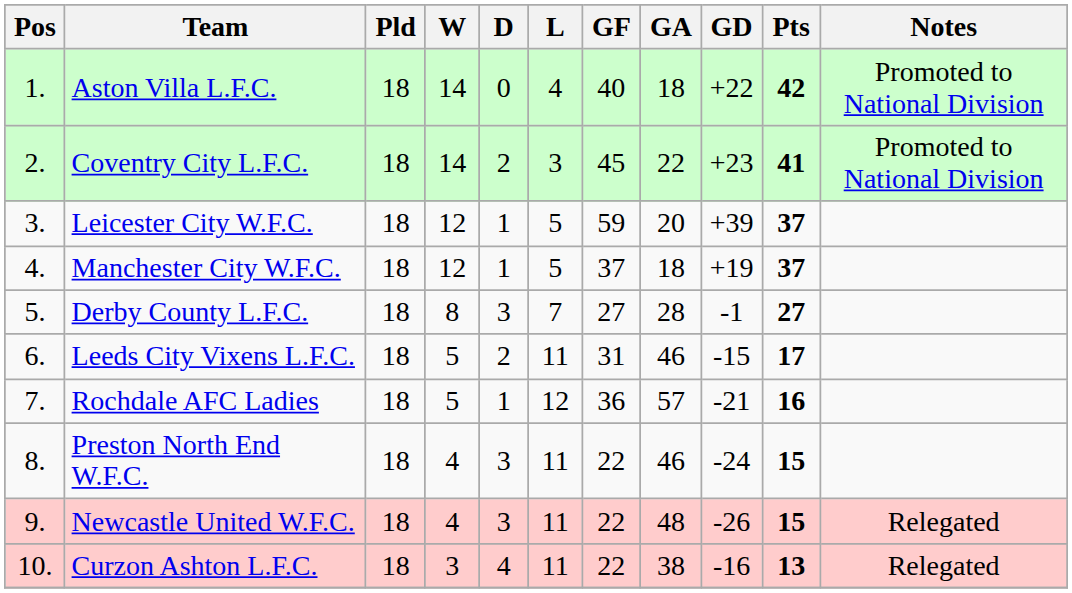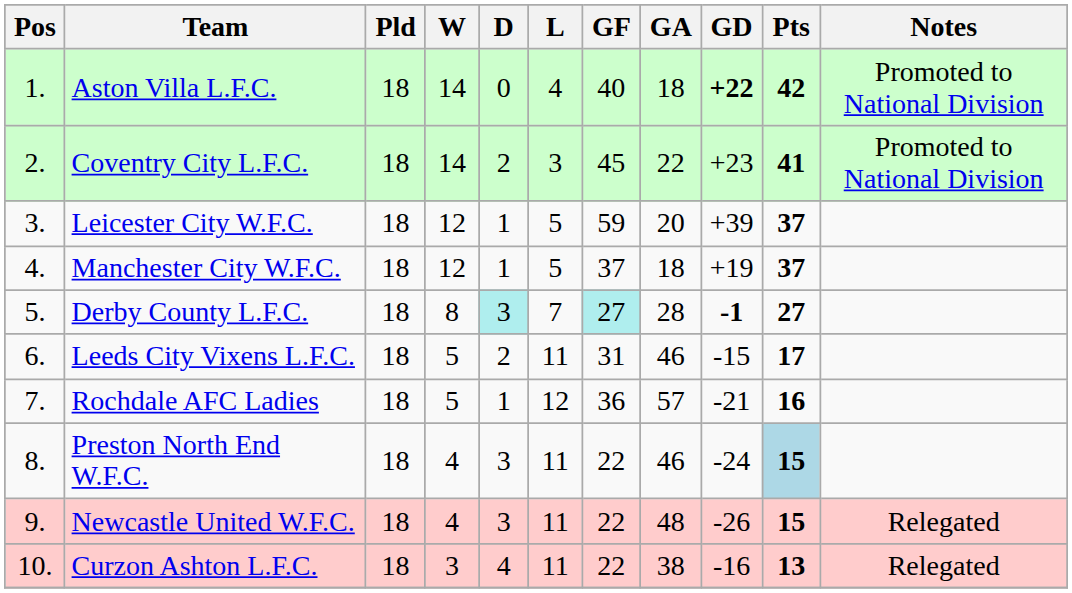(732, 86) normal -> (732, 86) bold
(504, 311) no background -> (504, 311) paleturquoise background
(611, 311) no background -> (611, 311) paleturquoise background
(732, 311) normal -> (732, 311) bold
(791, 460) no background -> (791, 460) lightblue background
